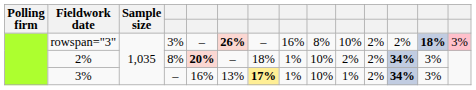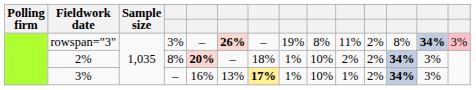(293, 42) 16% -> (293, 42) 19%
(350, 42) 10% -> (350, 42) 11%
(402, 42) 2% -> (402, 42) 8%
(433, 42) 18% -> (433, 42) 34%
